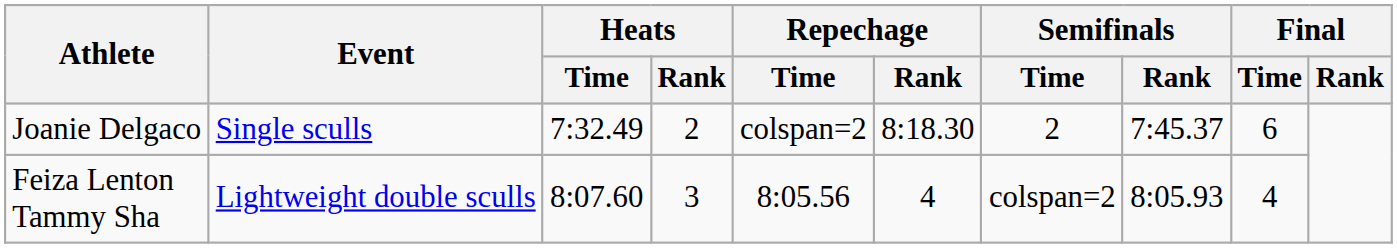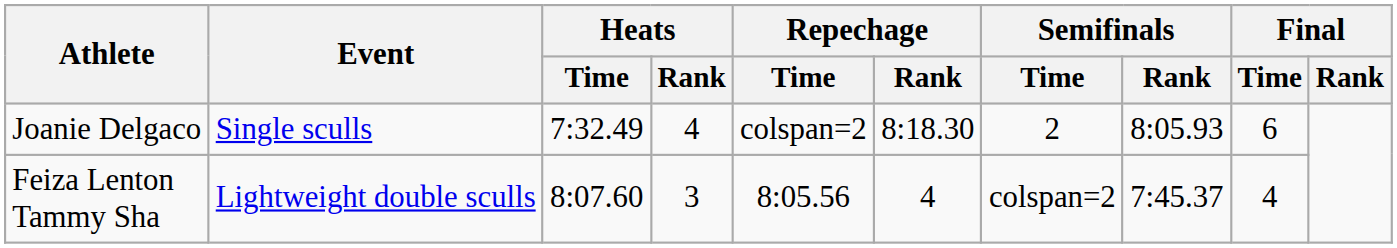(692, 129) 2 -> (692, 129) 4
(1177, 129) 7:45.37 -> (1177, 129) 8:05.93
(1177, 198) 8:05.93 -> (1177, 198) 7:45.37
